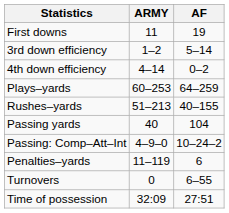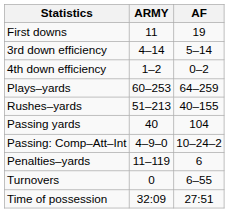(151, 50) 1–2 -> (151, 50) 4–14
(151, 69) 4–14 -> (151, 69) 1–2
